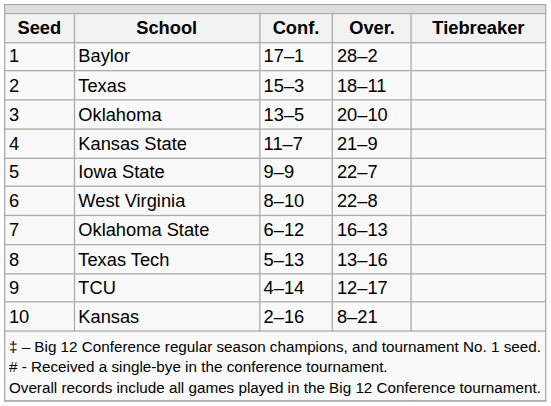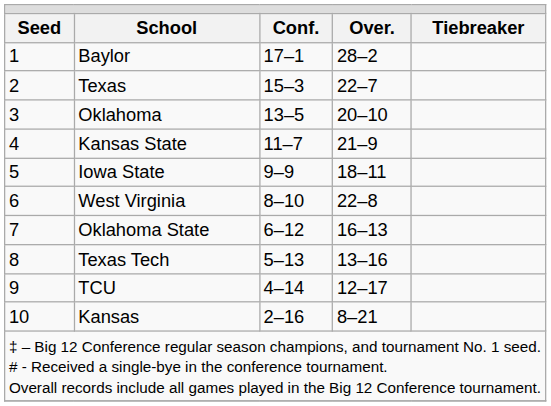(362, 86) 18–11 -> (357, 86) 22–7
(357, 173) 22–7 -> (362, 173) 18–11
